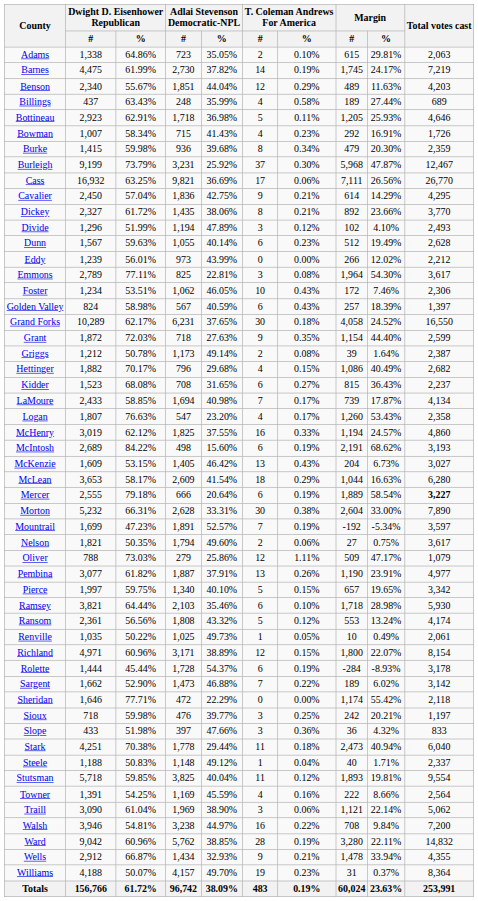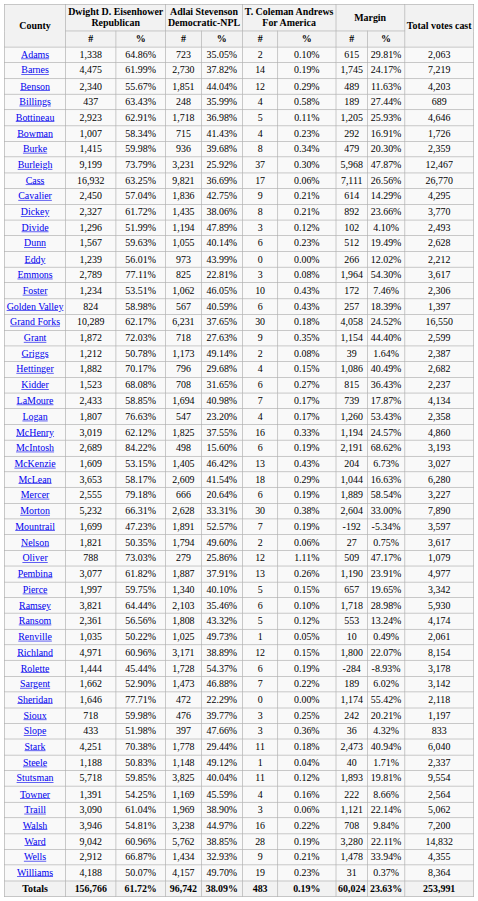(439, 495) bold -> (439, 495) normal
